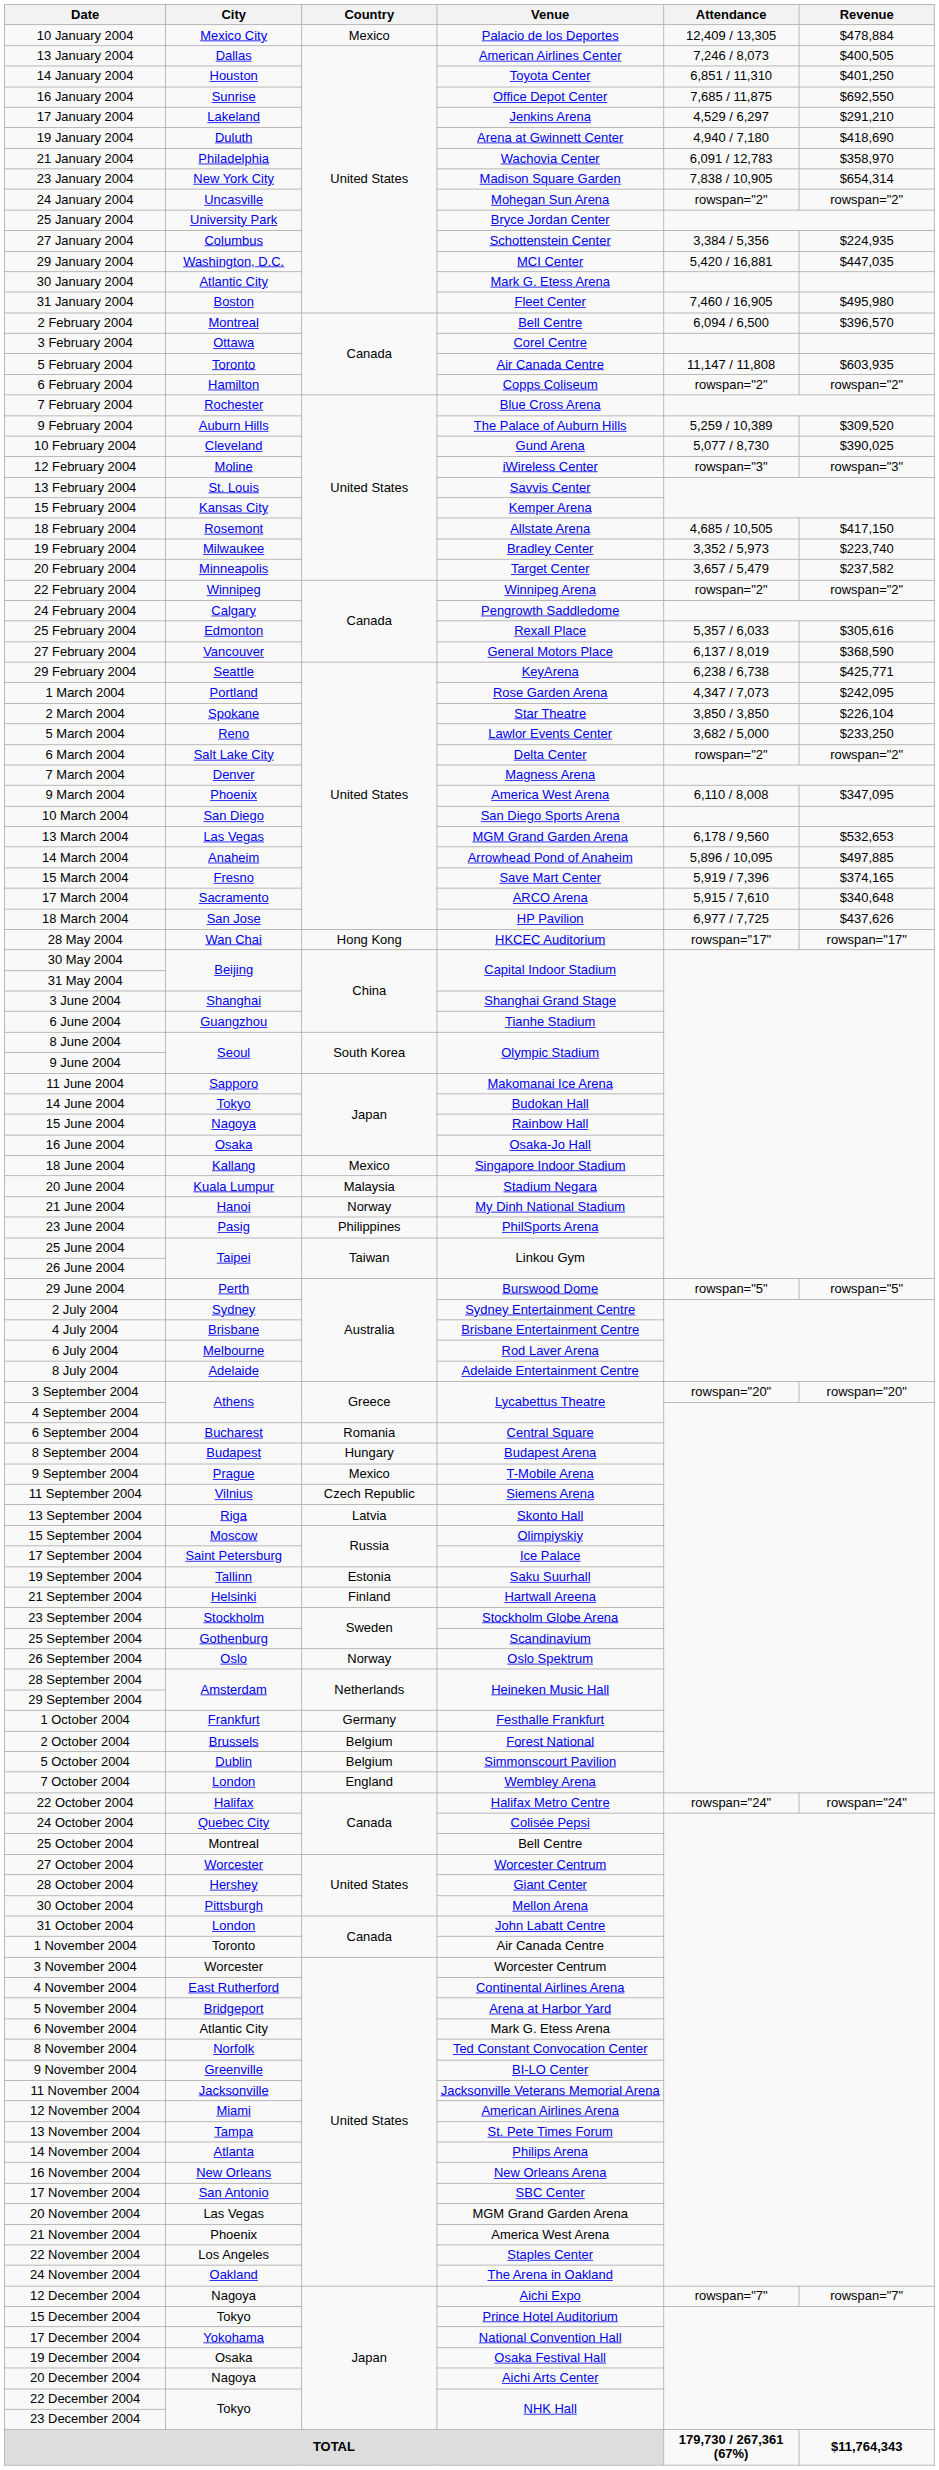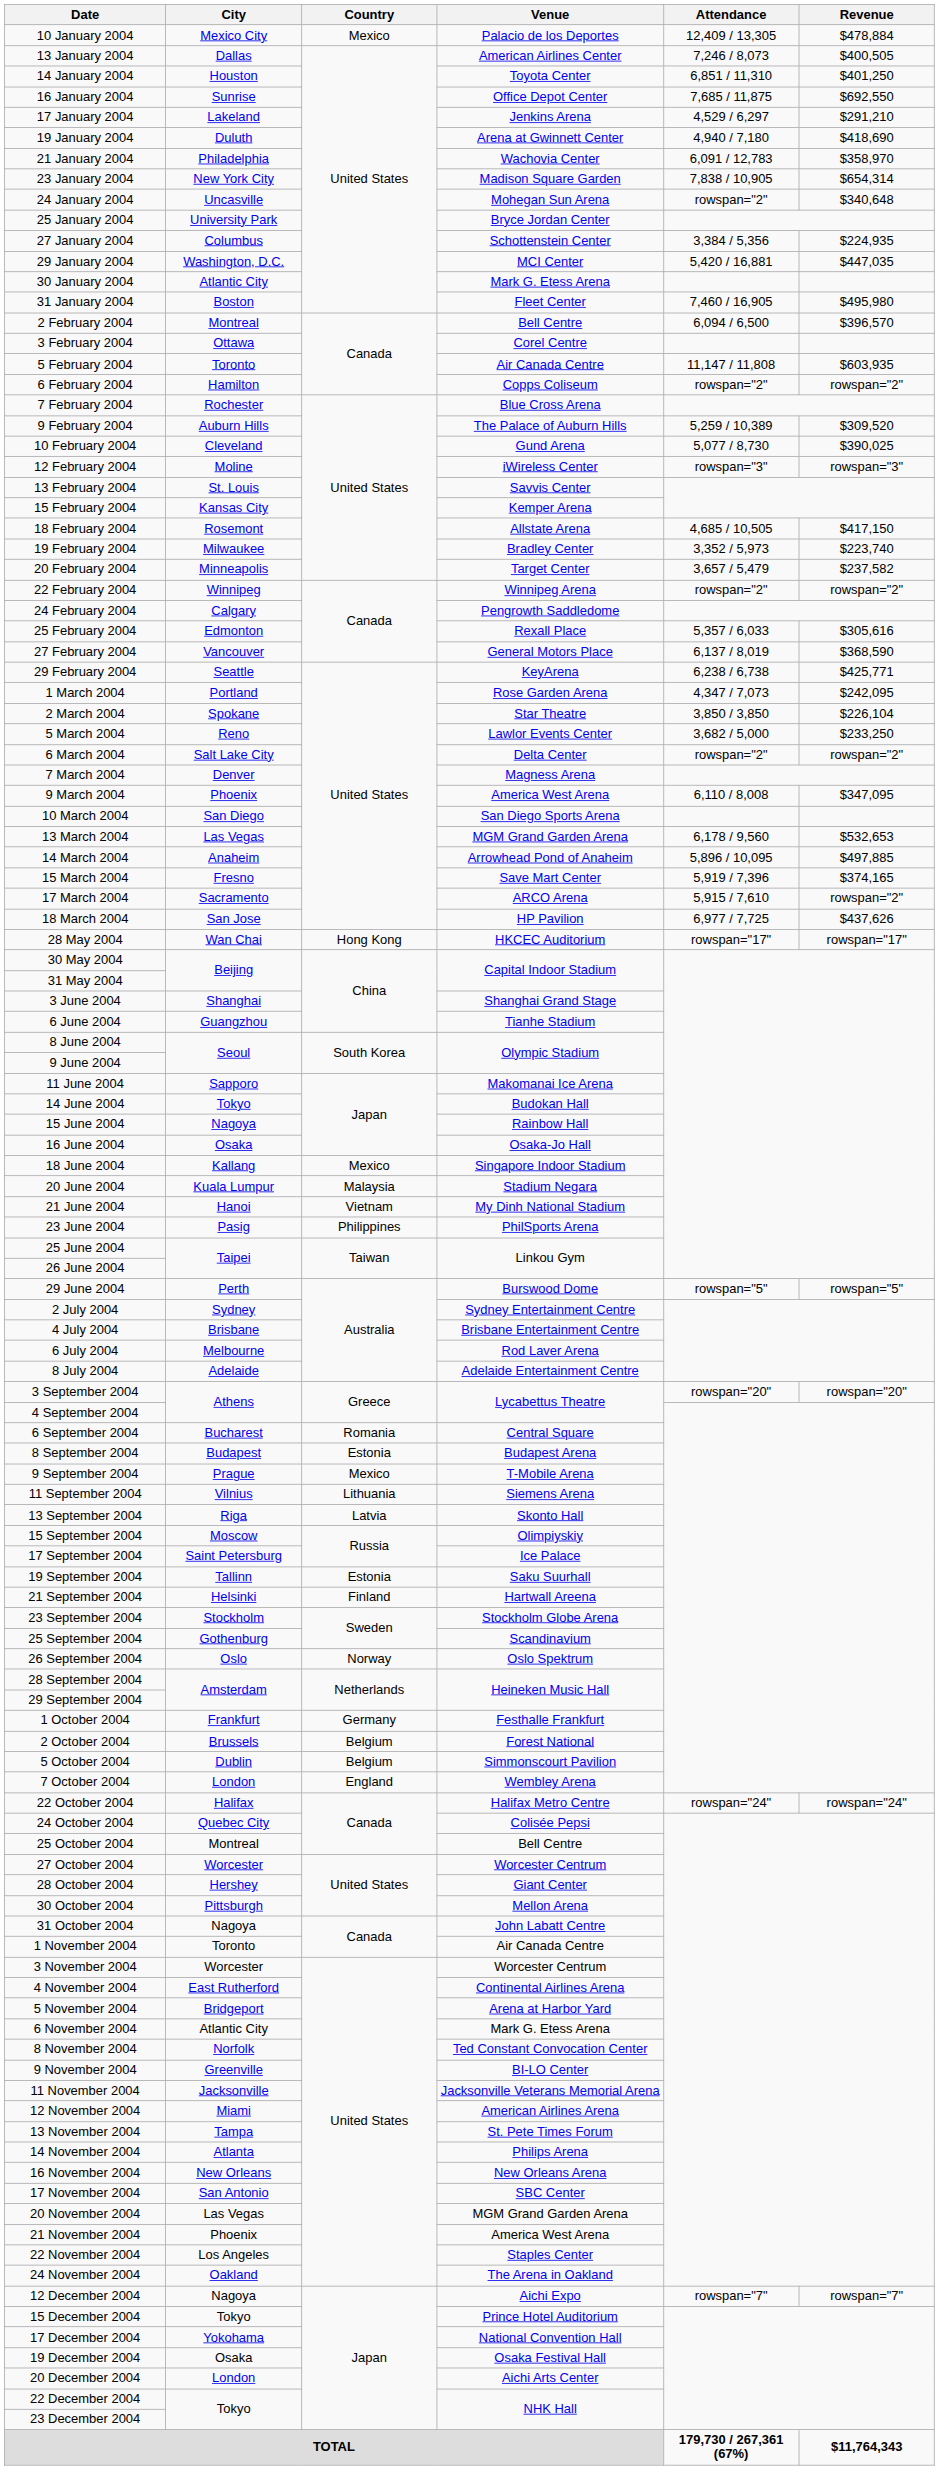(867, 199) rowspan="2" -> (867, 199) $340,648
(867, 898) $340,648 -> (867, 898) rowspan="2"
(369, 1206) Norway -> (369, 1206) Vietnam
(369, 1453) Hungary -> (369, 1453) Estonia
(369, 1494) Czech Republic -> (369, 1494) Lithuania
(234, 1926) London -> (234, 1926) Nagoya
(234, 2378) Nagoya -> (234, 2378) London
